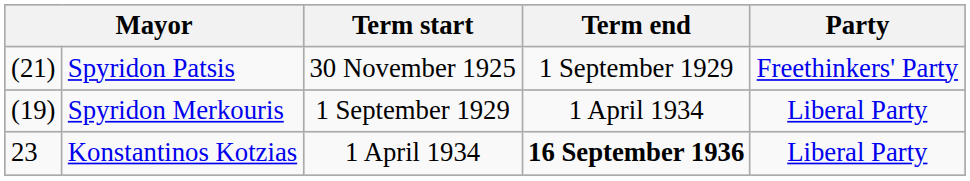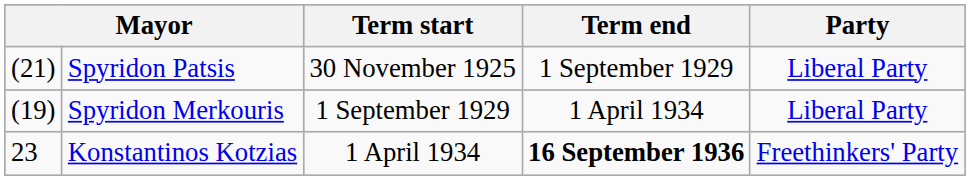(857, 68) Freethinkers' Party -> (857, 68) Liberal Party
(857, 152) Liberal Party -> (857, 152) Freethinkers' Party
